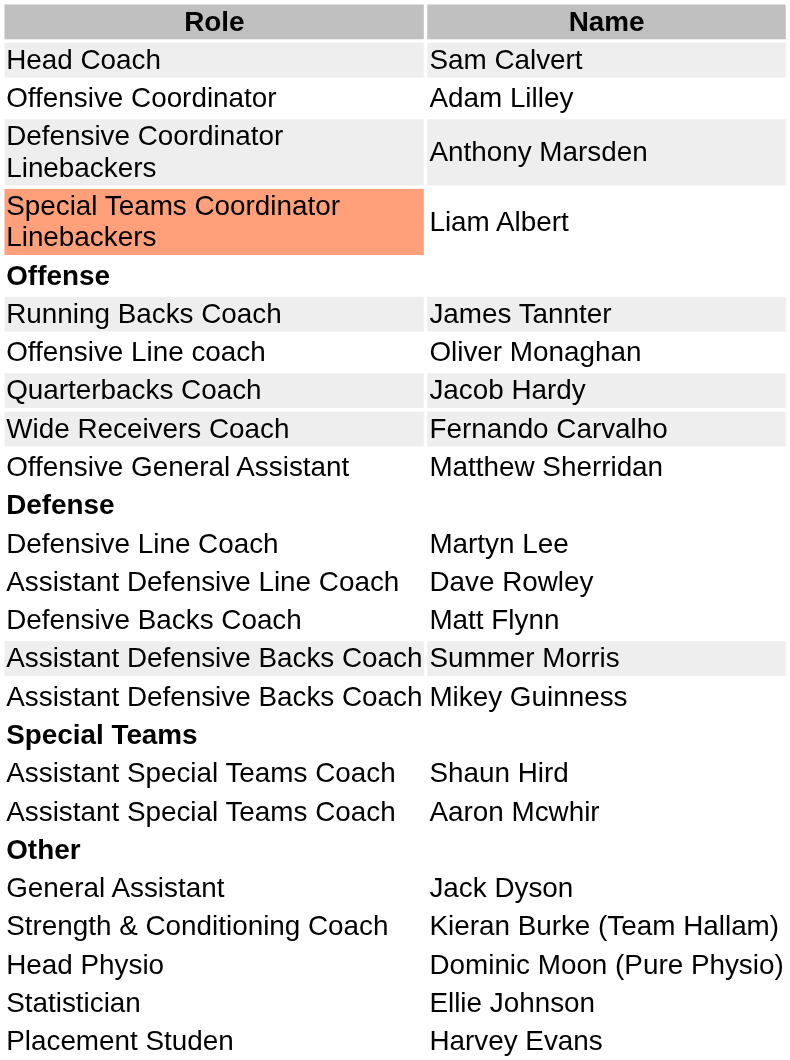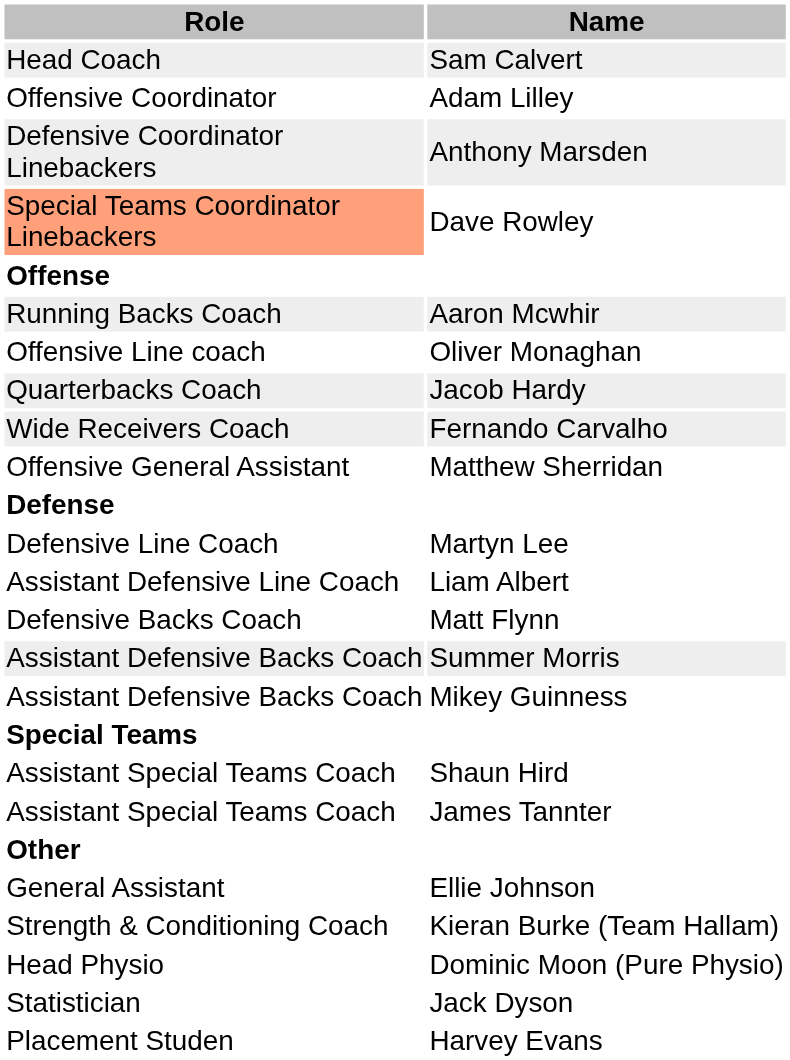(499, 221) Liam Albert -> (511, 221) Dave Rowley
(520, 313) James Tannter -> (515, 313) Aaron Mcwhir
(511, 581) Dave Rowley -> (499, 581) Liam Albert
(515, 811) Aaron Mcwhir -> (520, 811) James Tannter
(501, 888) Jack Dyson -> (512, 888) Ellie Johnson
(512, 1002) Ellie Johnson -> (501, 1002) Jack Dyson
